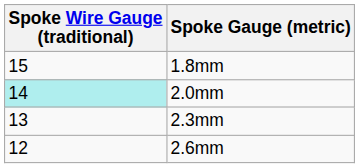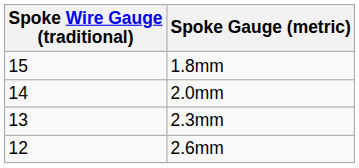(18, 93) paleturquoise background -> (18, 93) no background
